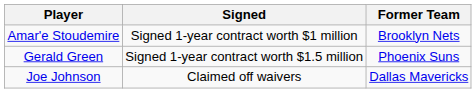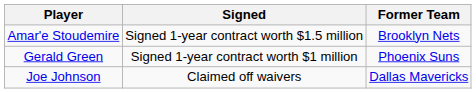(244, 35) Signed 1-year contract worth $1 million -> (244, 35) Signed 1-year contract worth $1.5 million
(244, 56) Signed 1-year contract worth $1.5 million -> (244, 56) Signed 1-year contract worth $1 million
